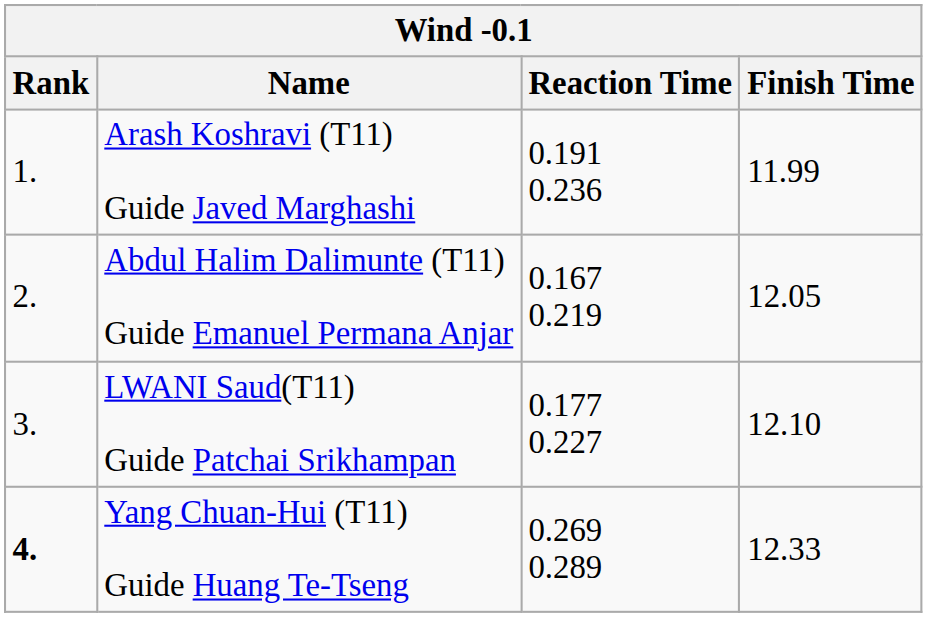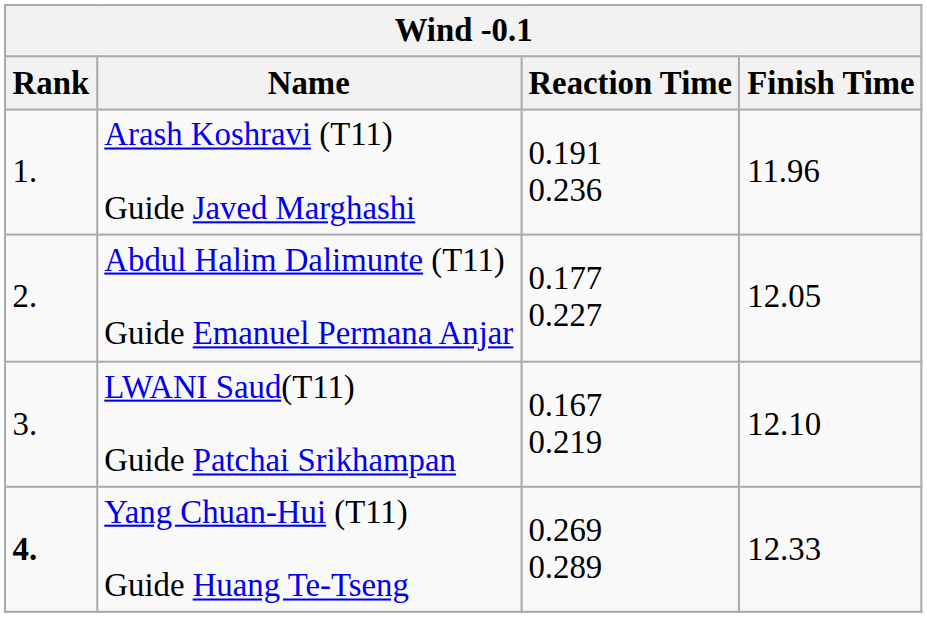(784, 171) 11.99 -> (784, 171) 11.96
(565, 297) 0.167 0.219 -> (565, 297) 0.177 0.227
(565, 423) 0.177 0.227 -> (565, 423) 0.167 0.219
